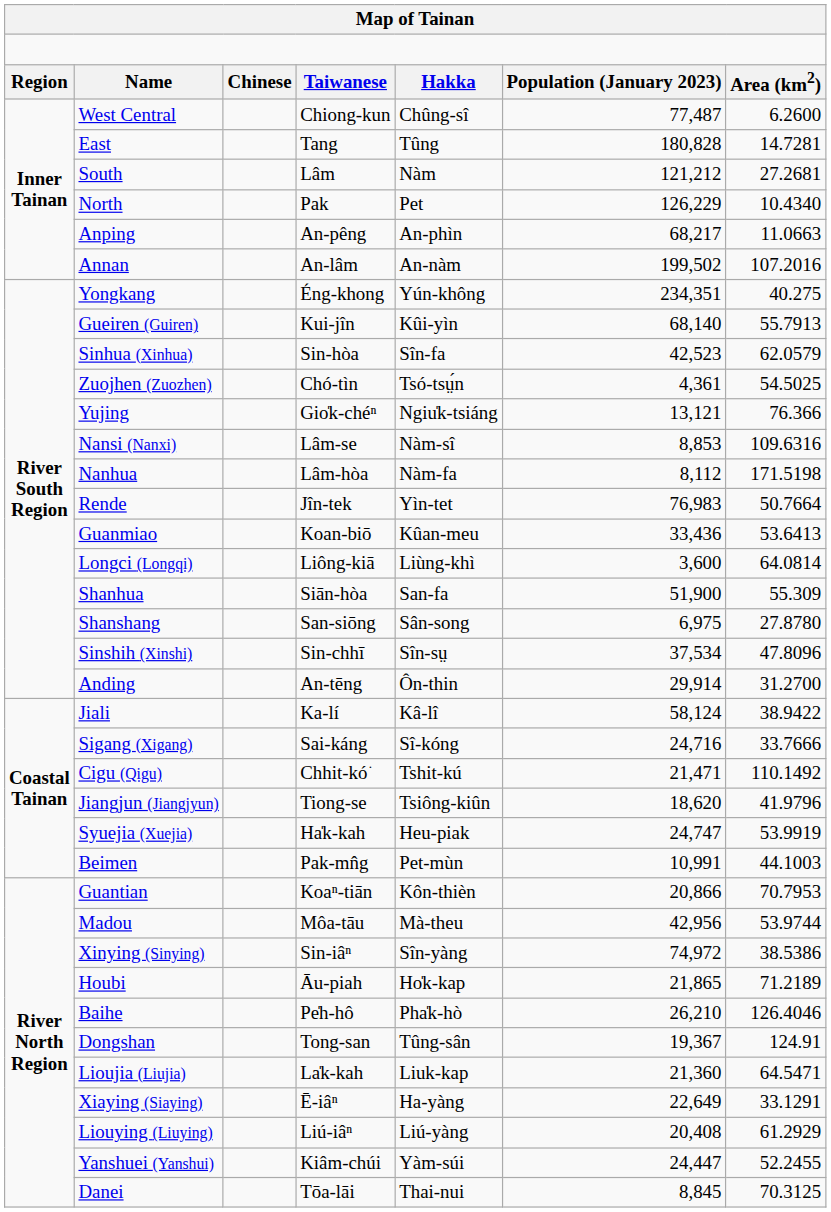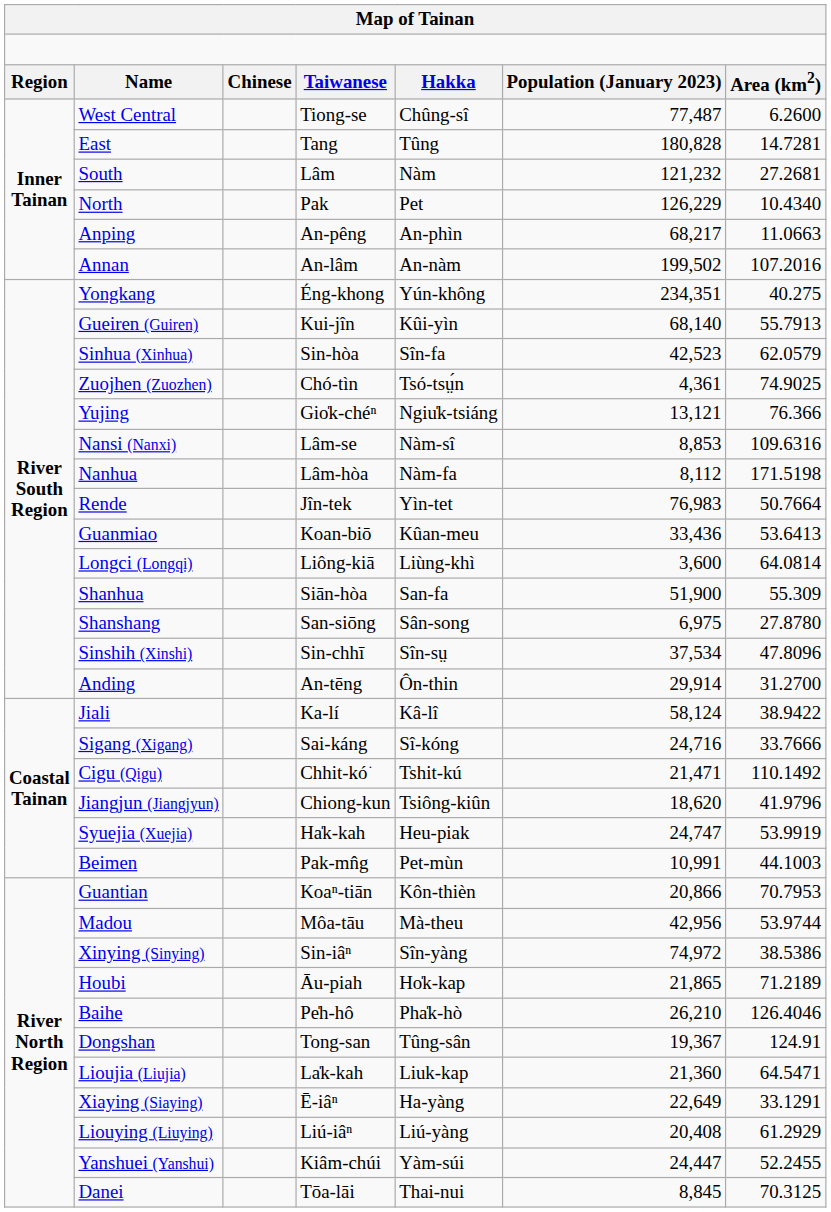(345, 114) Chiong-kun -> (333, 114) Tiong-se
(691, 174) 121,212 -> (691, 174) 121,232
(790, 383) 54.5025 -> (790, 383) 74.9025
(333, 803) Tiong-se -> (345, 803) Chiong-kun
